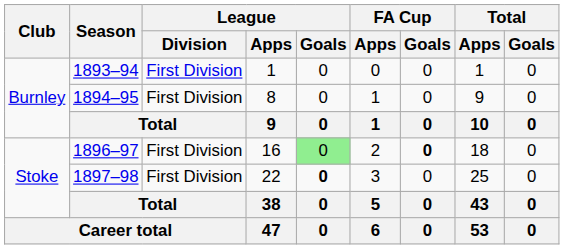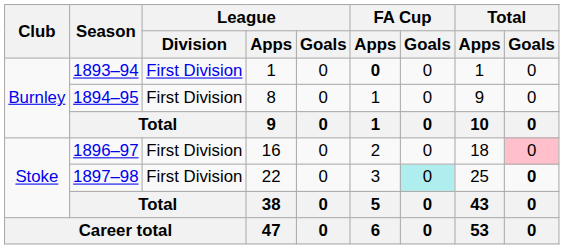(375, 71) normal -> (375, 71) bold
(323, 151) lightgreen background -> (323, 151) no background
(427, 151) bold -> (427, 151) normal
(532, 151) no background -> (532, 151) pink background
(323, 177) bold -> (323, 177) normal
(427, 177) no background -> (427, 177) paleturquoise background
(532, 177) normal -> (532, 177) bold
